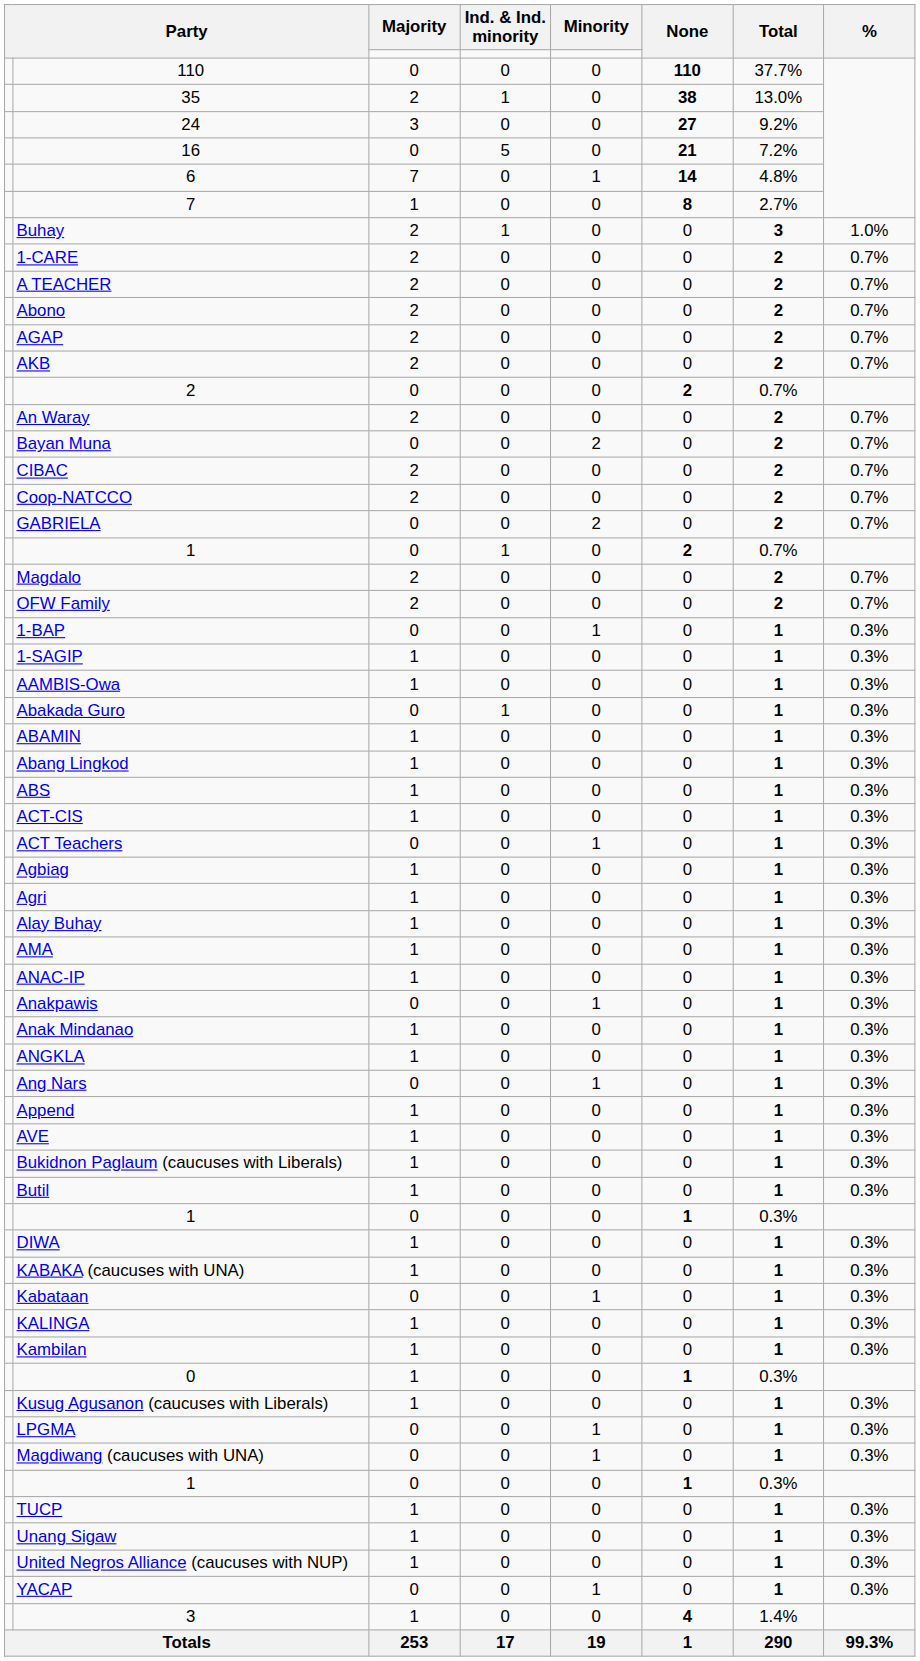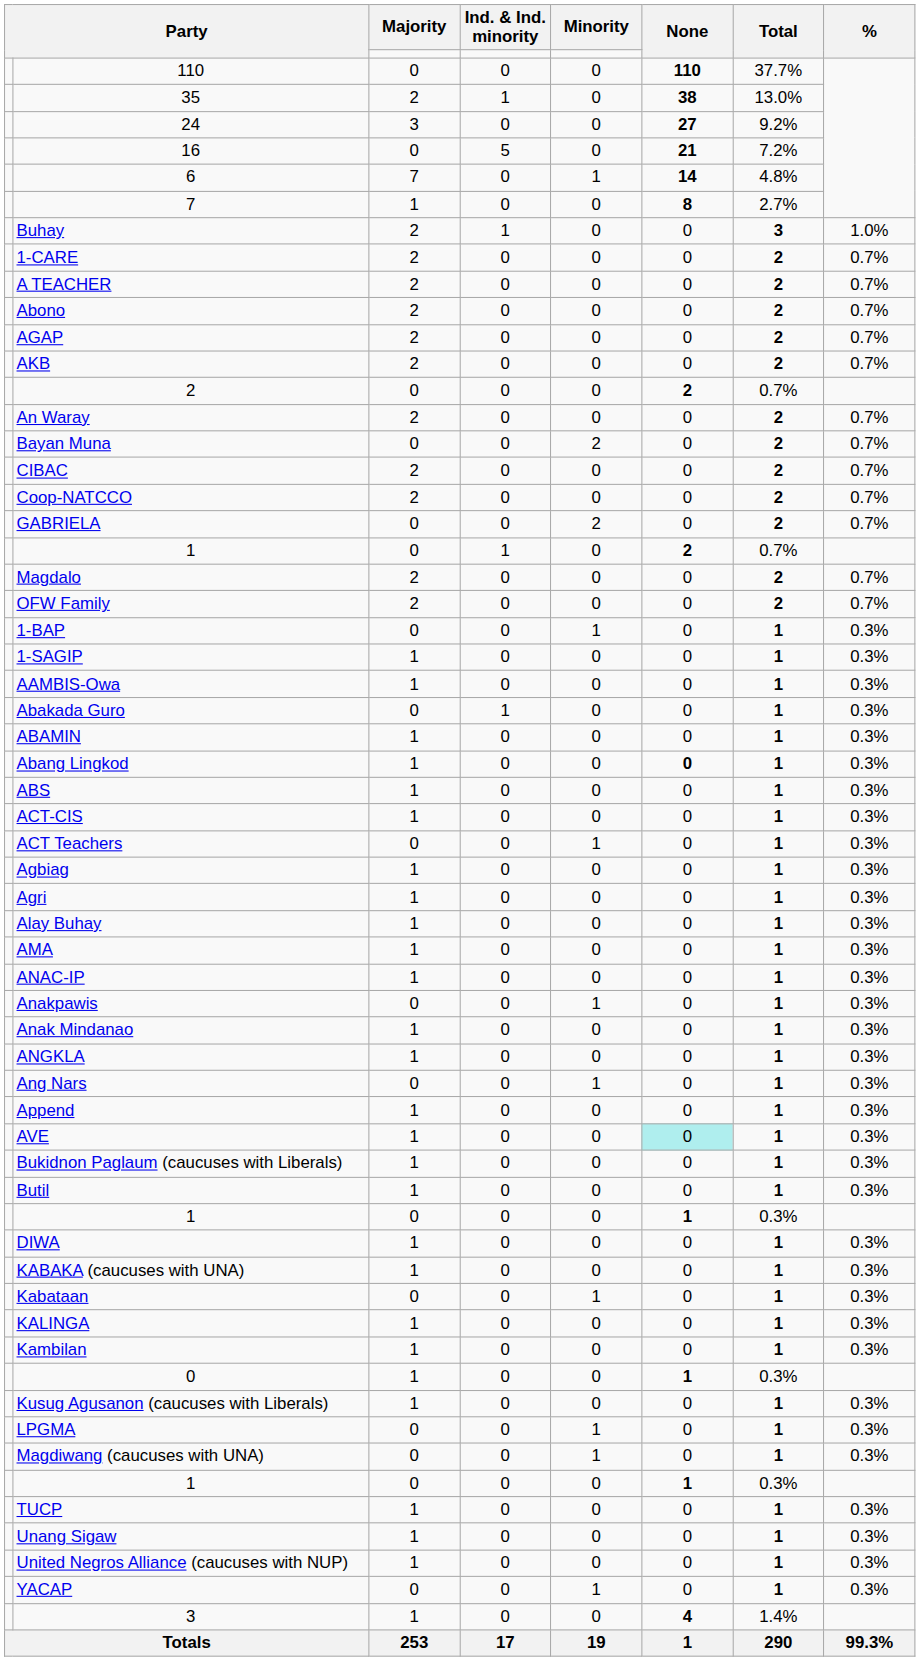(687, 763) normal -> (687, 763) bold
(687, 1136) no background -> (687, 1136) paleturquoise background
